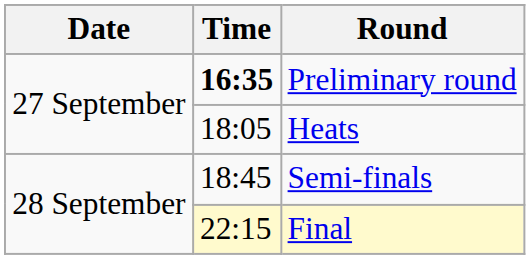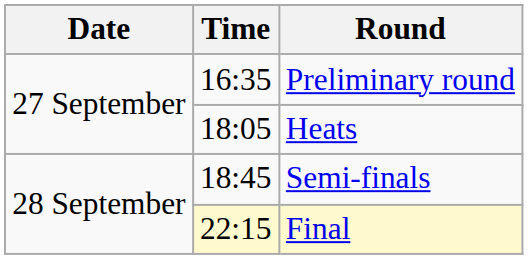(237, 79) bold -> (236, 79) normal
